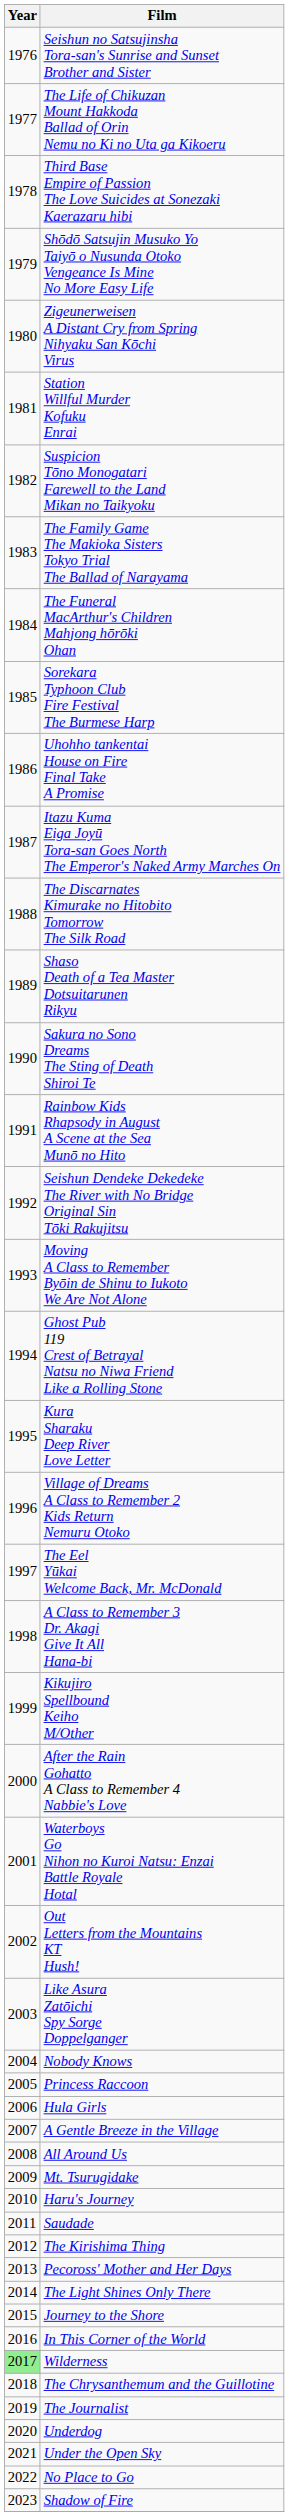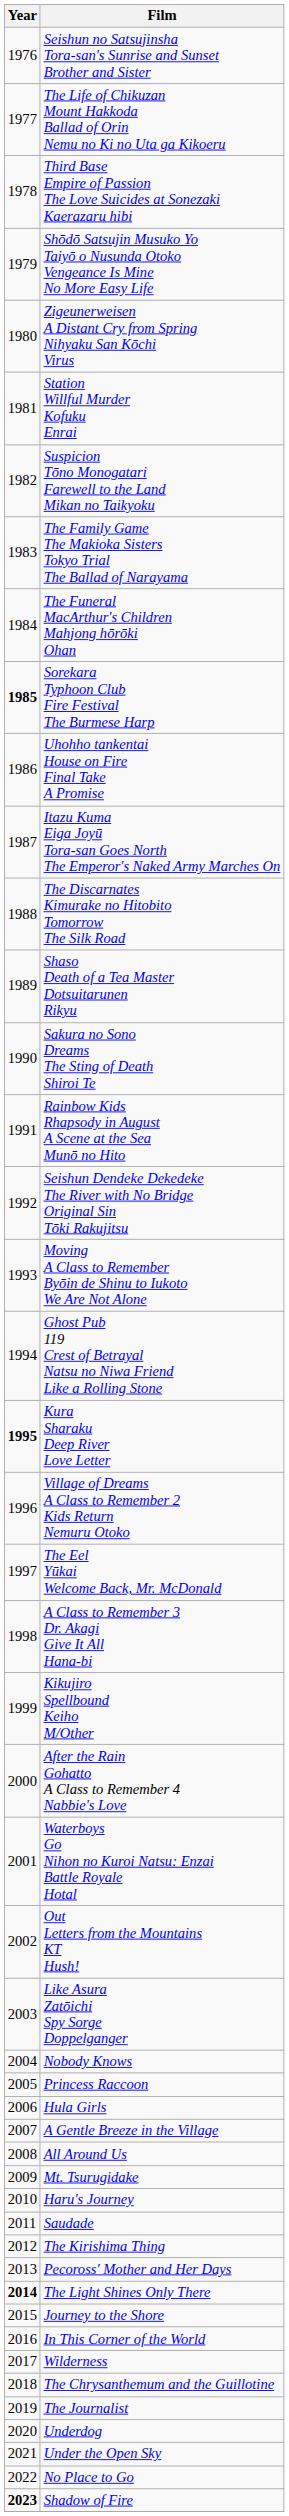(22, 697) normal -> (22, 697) bold
(22, 1436) normal -> (22, 1436) bold
(22, 2292) normal -> (22, 2292) bold
(22, 2361) lightgreen background -> (22, 2361) no background
(22, 2500) normal -> (22, 2500) bold
